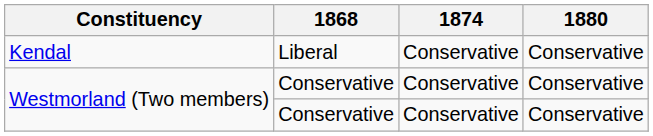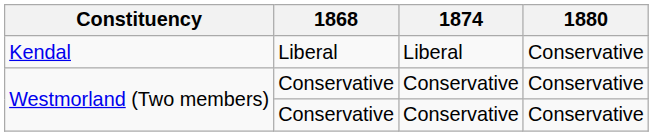(461, 51) Conservative -> (433, 51) Liberal
